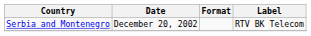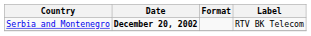(156, 24) normal -> (156, 24) bold
